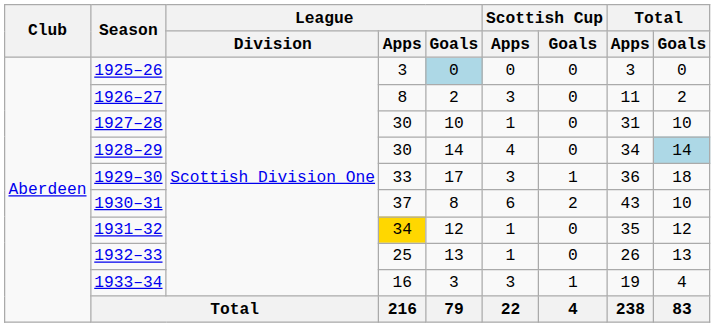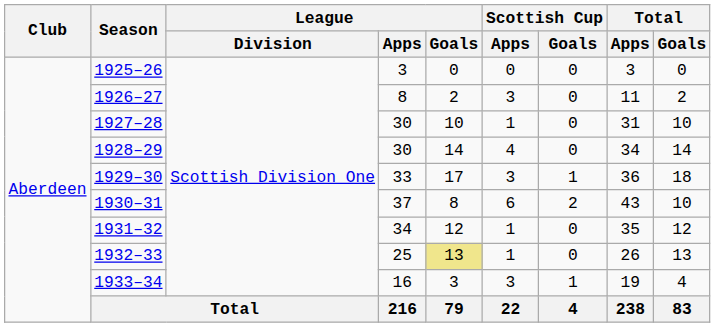(454, 71) lightblue background -> (454, 71) no background
(682, 150) lightblue background -> (682, 150) no background
(402, 230) gold background -> (402, 230) no background
(454, 256) no background -> (454, 256) khaki background
